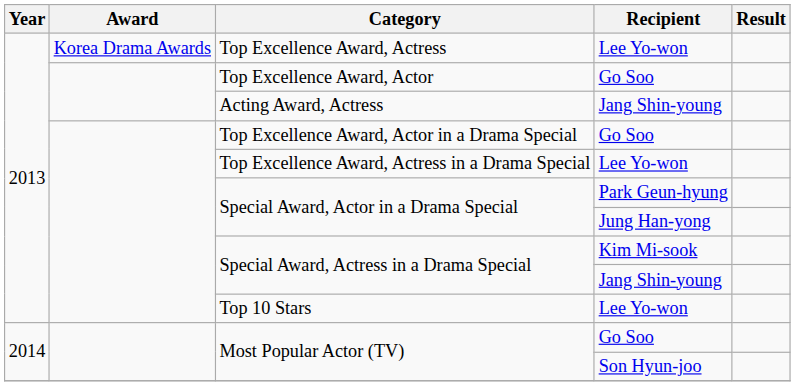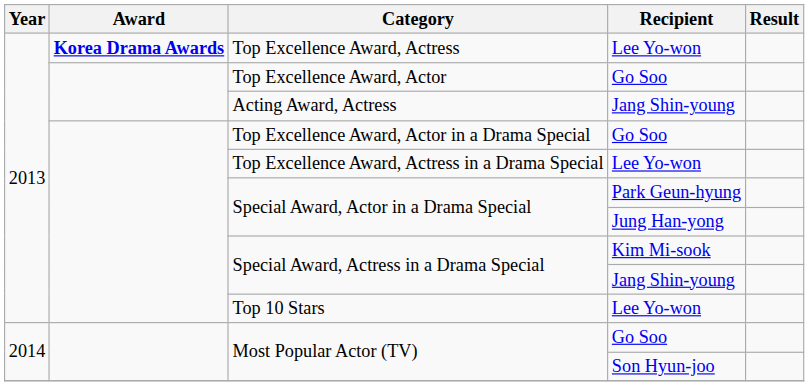(132, 47) normal -> (139, 47) bold
